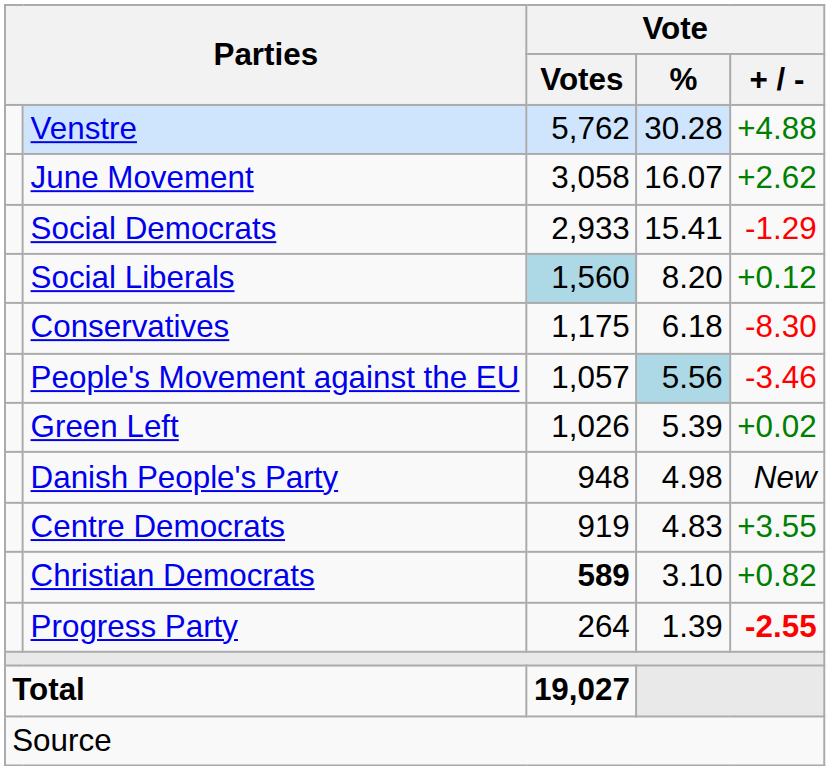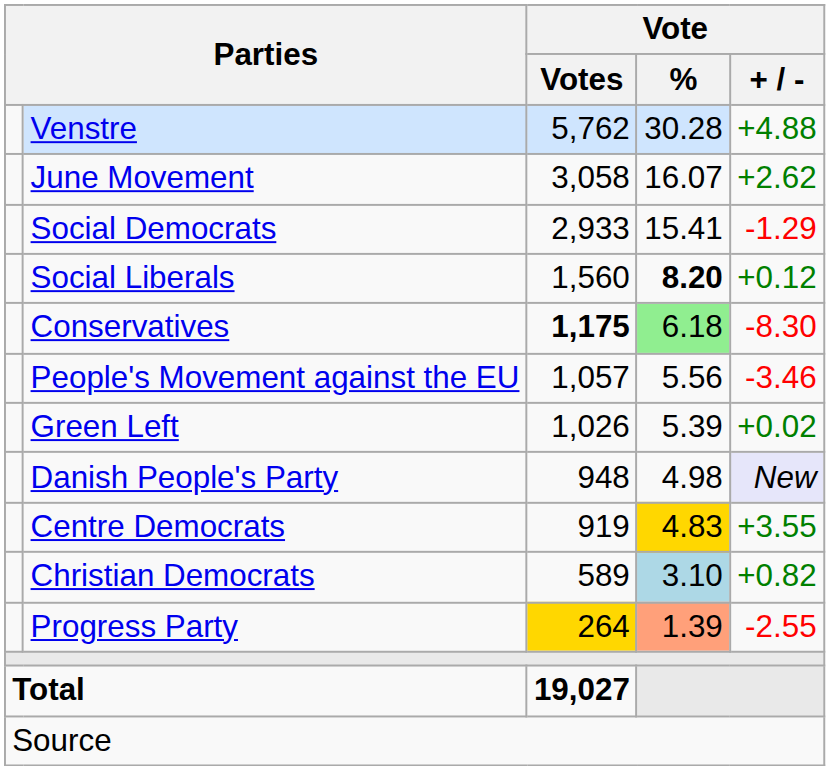(591, 278) lightblue background -> (591, 278) no background
(692, 278) normal -> (692, 278) bold
(591, 327) normal -> (591, 327) bold
(692, 327) no background -> (692, 327) lightgreen background
(692, 377) lightblue background -> (692, 377) no background
(785, 476) no background -> (785, 476) lavender background
(692, 526) no background -> (692, 526) gold background
(604, 576) bold -> (604, 576) normal
(692, 576) no background -> (692, 576) lightblue background
(604, 626) no background -> (604, 626) gold background
(692, 626) no background -> (692, 626) lightsalmon background
(781, 626) bold -> (781, 626) normal
